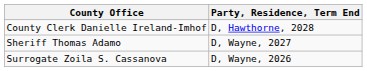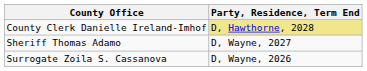(263, 28) no background -> (263, 28) khaki background
